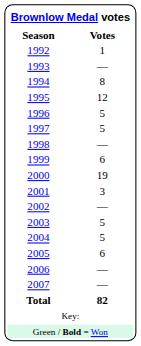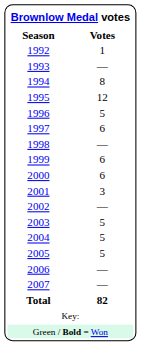(102, 129) 5 -> (102, 129) 6
(102, 175) 19 -> (102, 175) 6
(102, 253) 6 -> (102, 253) 5
